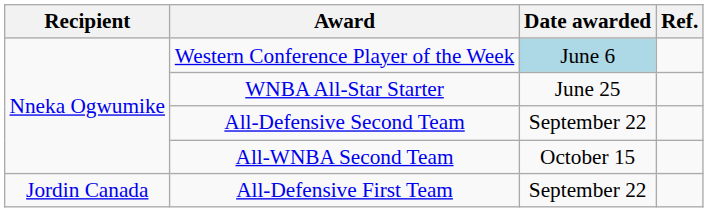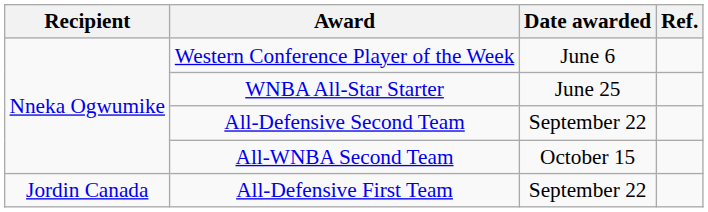(588, 55) lightblue background -> (588, 55) no background
